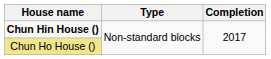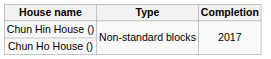(53, 29) bold -> (50, 29) normal
(53, 46) khaki background -> (50, 46) no background
